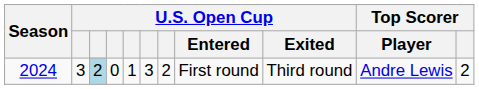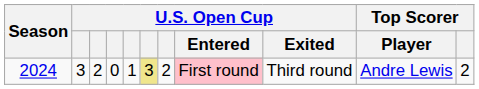(98, 71) lightblue background -> (98, 71) no background
(149, 71) no background -> (149, 71) khaki background
(219, 71) no background -> (219, 71) pink background
